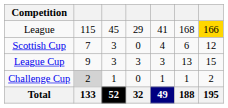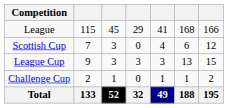(211, 29) gold background -> (211, 29) no background
(88, 78) lightgrey background -> (88, 78) no background
